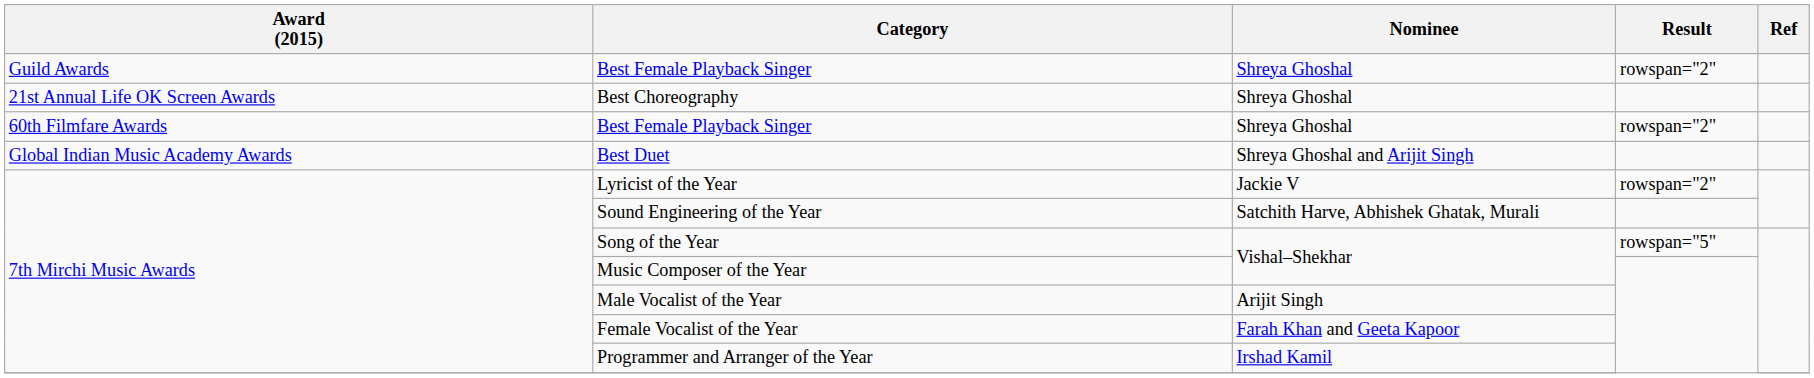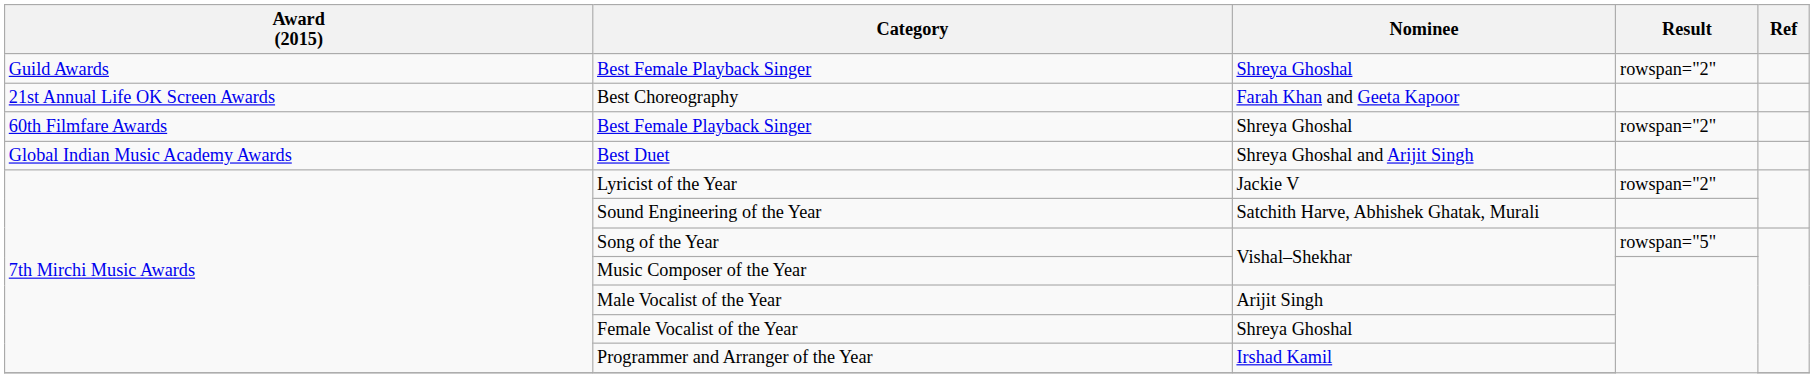(1294, 97) Shreya Ghoshal -> (1348, 97) Farah Khan and Geeta Kapoor
(1348, 328) Farah Khan and Geeta Kapoor -> (1294, 328) Shreya Ghoshal
